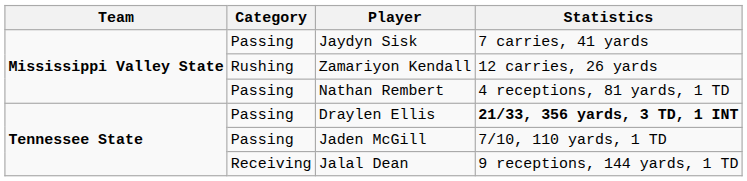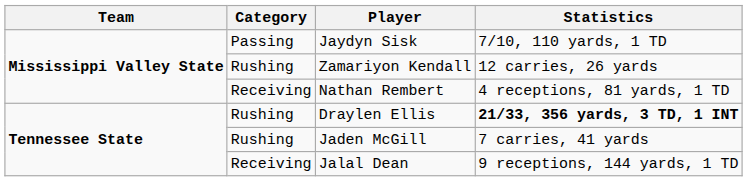(564, 42) 7 carries, 41 yards -> (573, 42) 7/10, 110 yards, 1 TD
(262, 91) Passing -> (271, 91) Receiving
(262, 115) Passing -> (262, 115) Rushing
(262, 140) Passing -> (262, 140) Rushing
(573, 140) 7/10, 110 yards, 1 TD -> (564, 140) 7 carries, 41 yards
